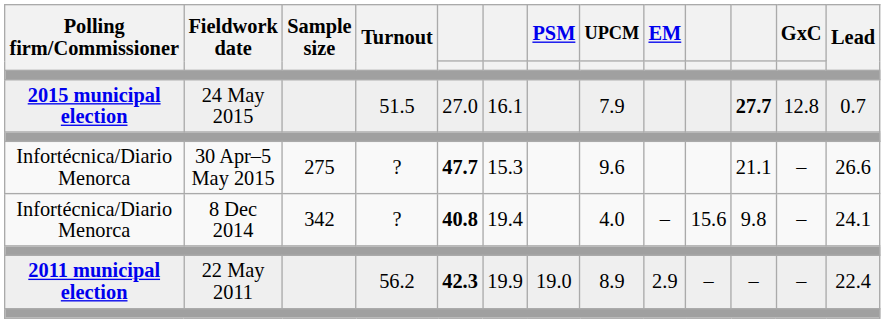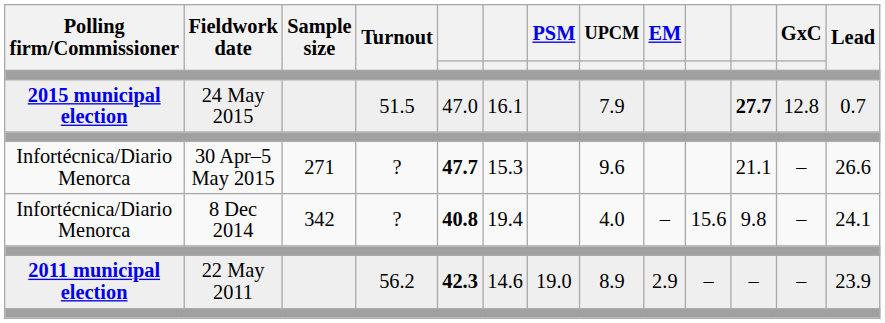(460, 106) 27.0 -> (460, 106) 47.0
(319, 167) 275 -> (319, 167) 271
(505, 282) 19.9 -> (505, 282) 14.6
(853, 282) 22.4 -> (853, 282) 23.9
